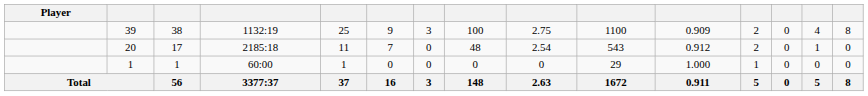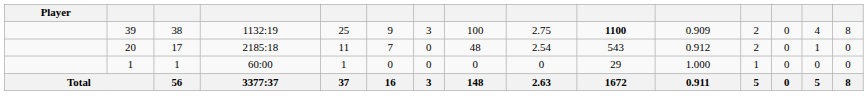(616, 30) normal -> (616, 30) bold
